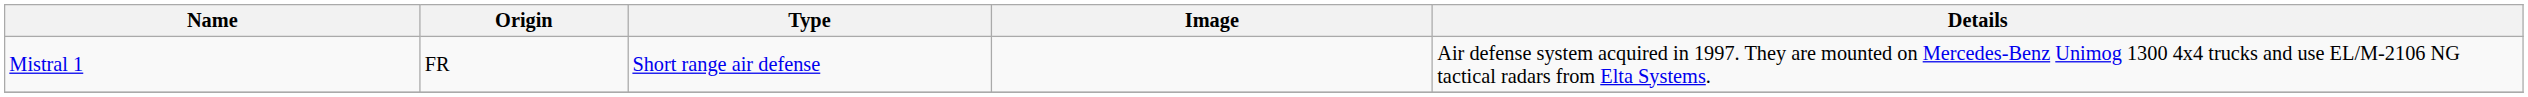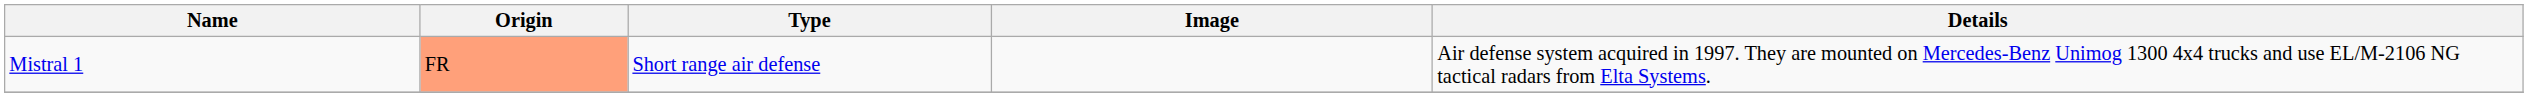(437, 64) no background -> (437, 64) lightsalmon background
